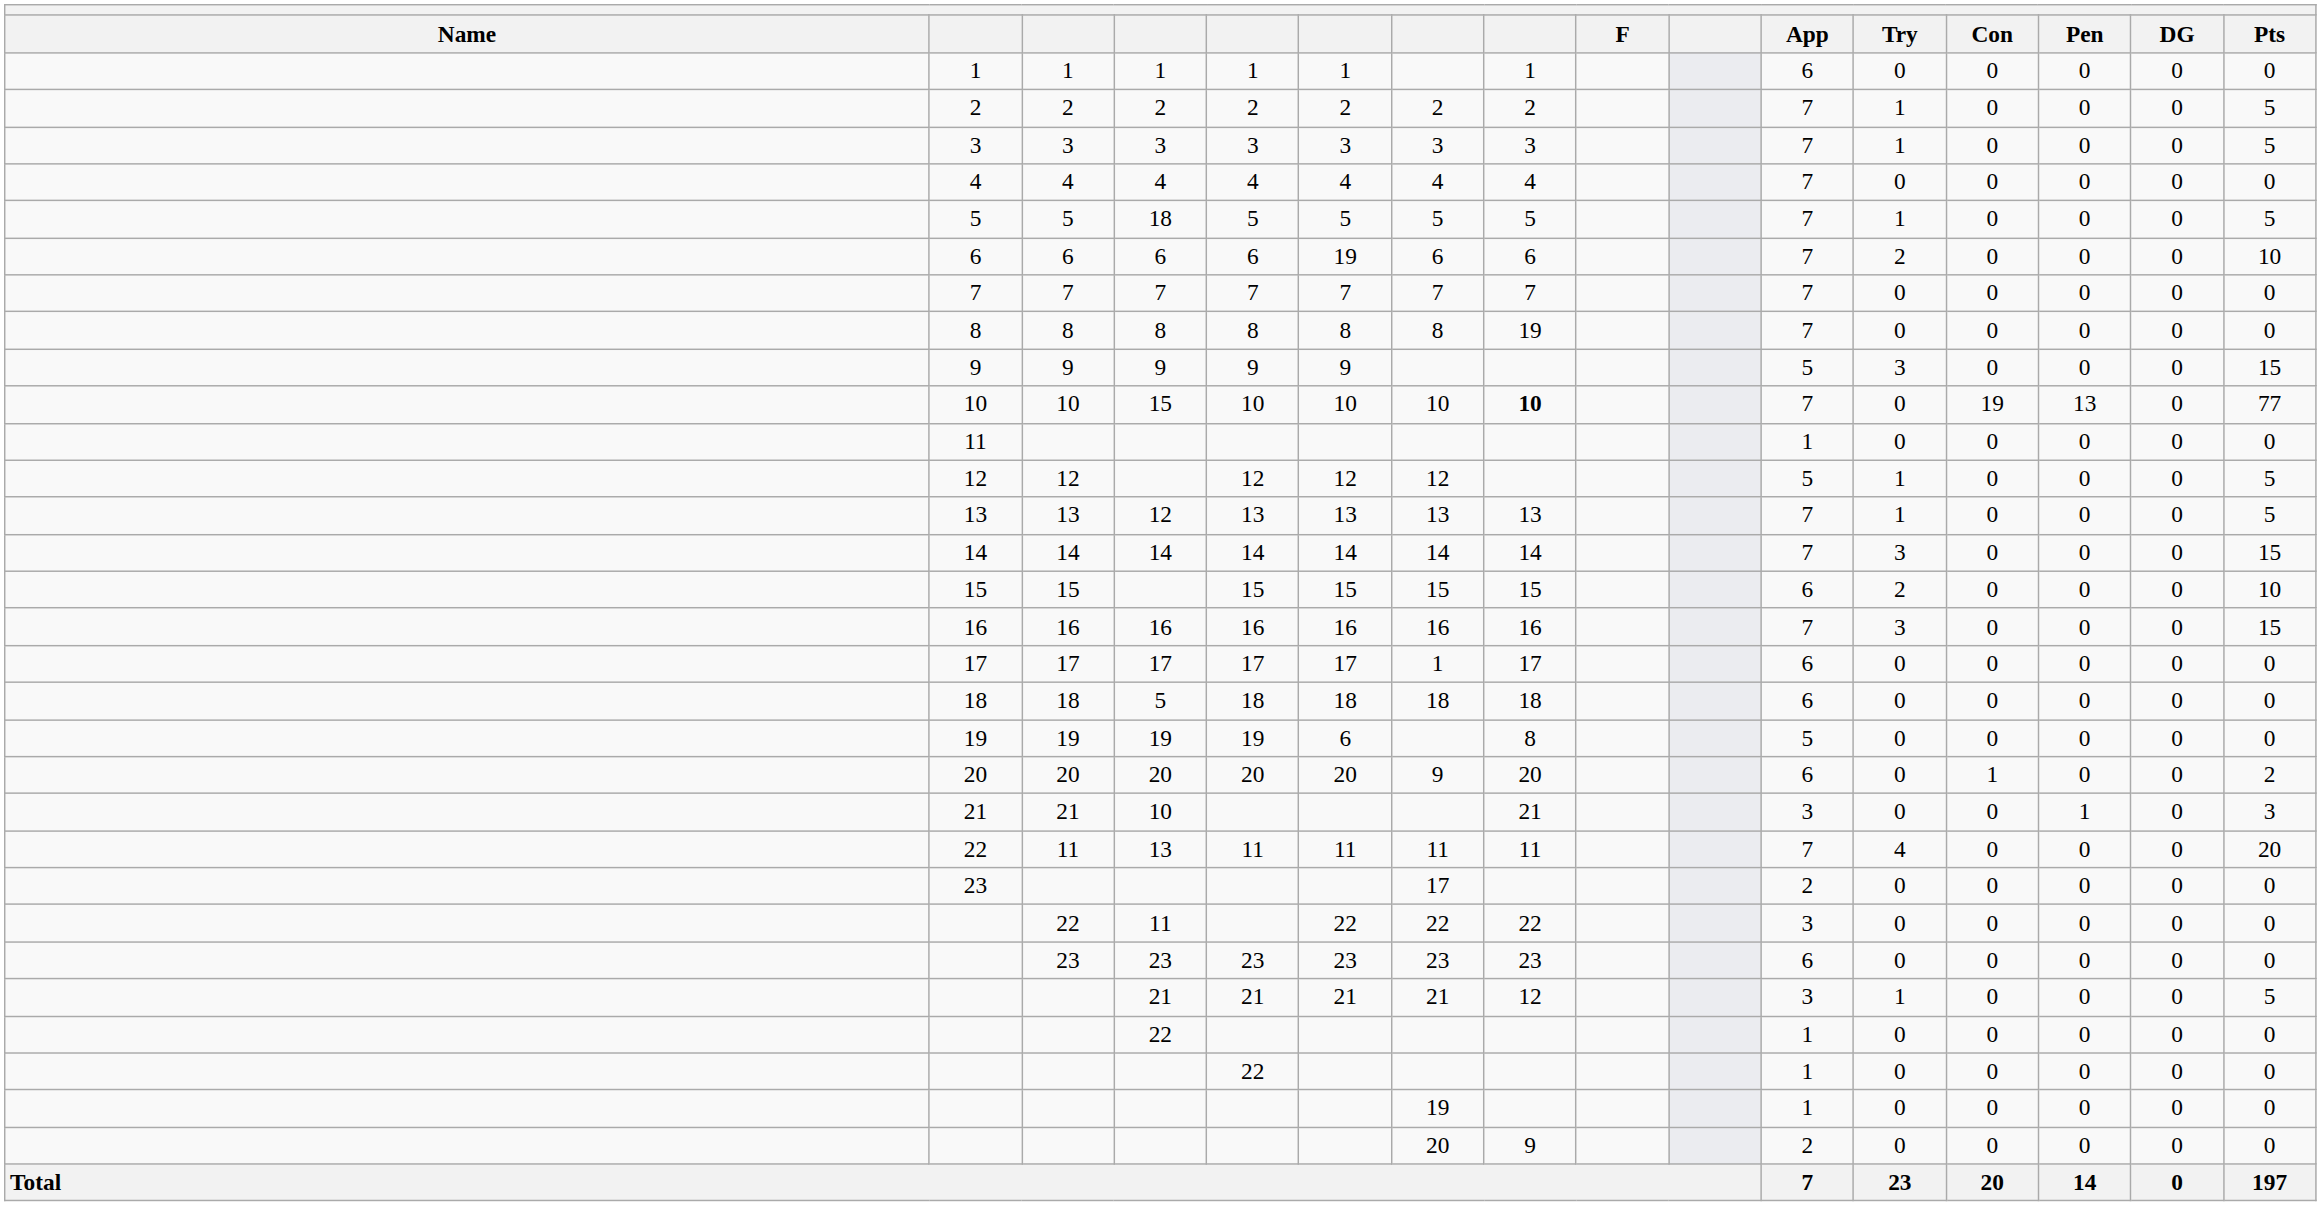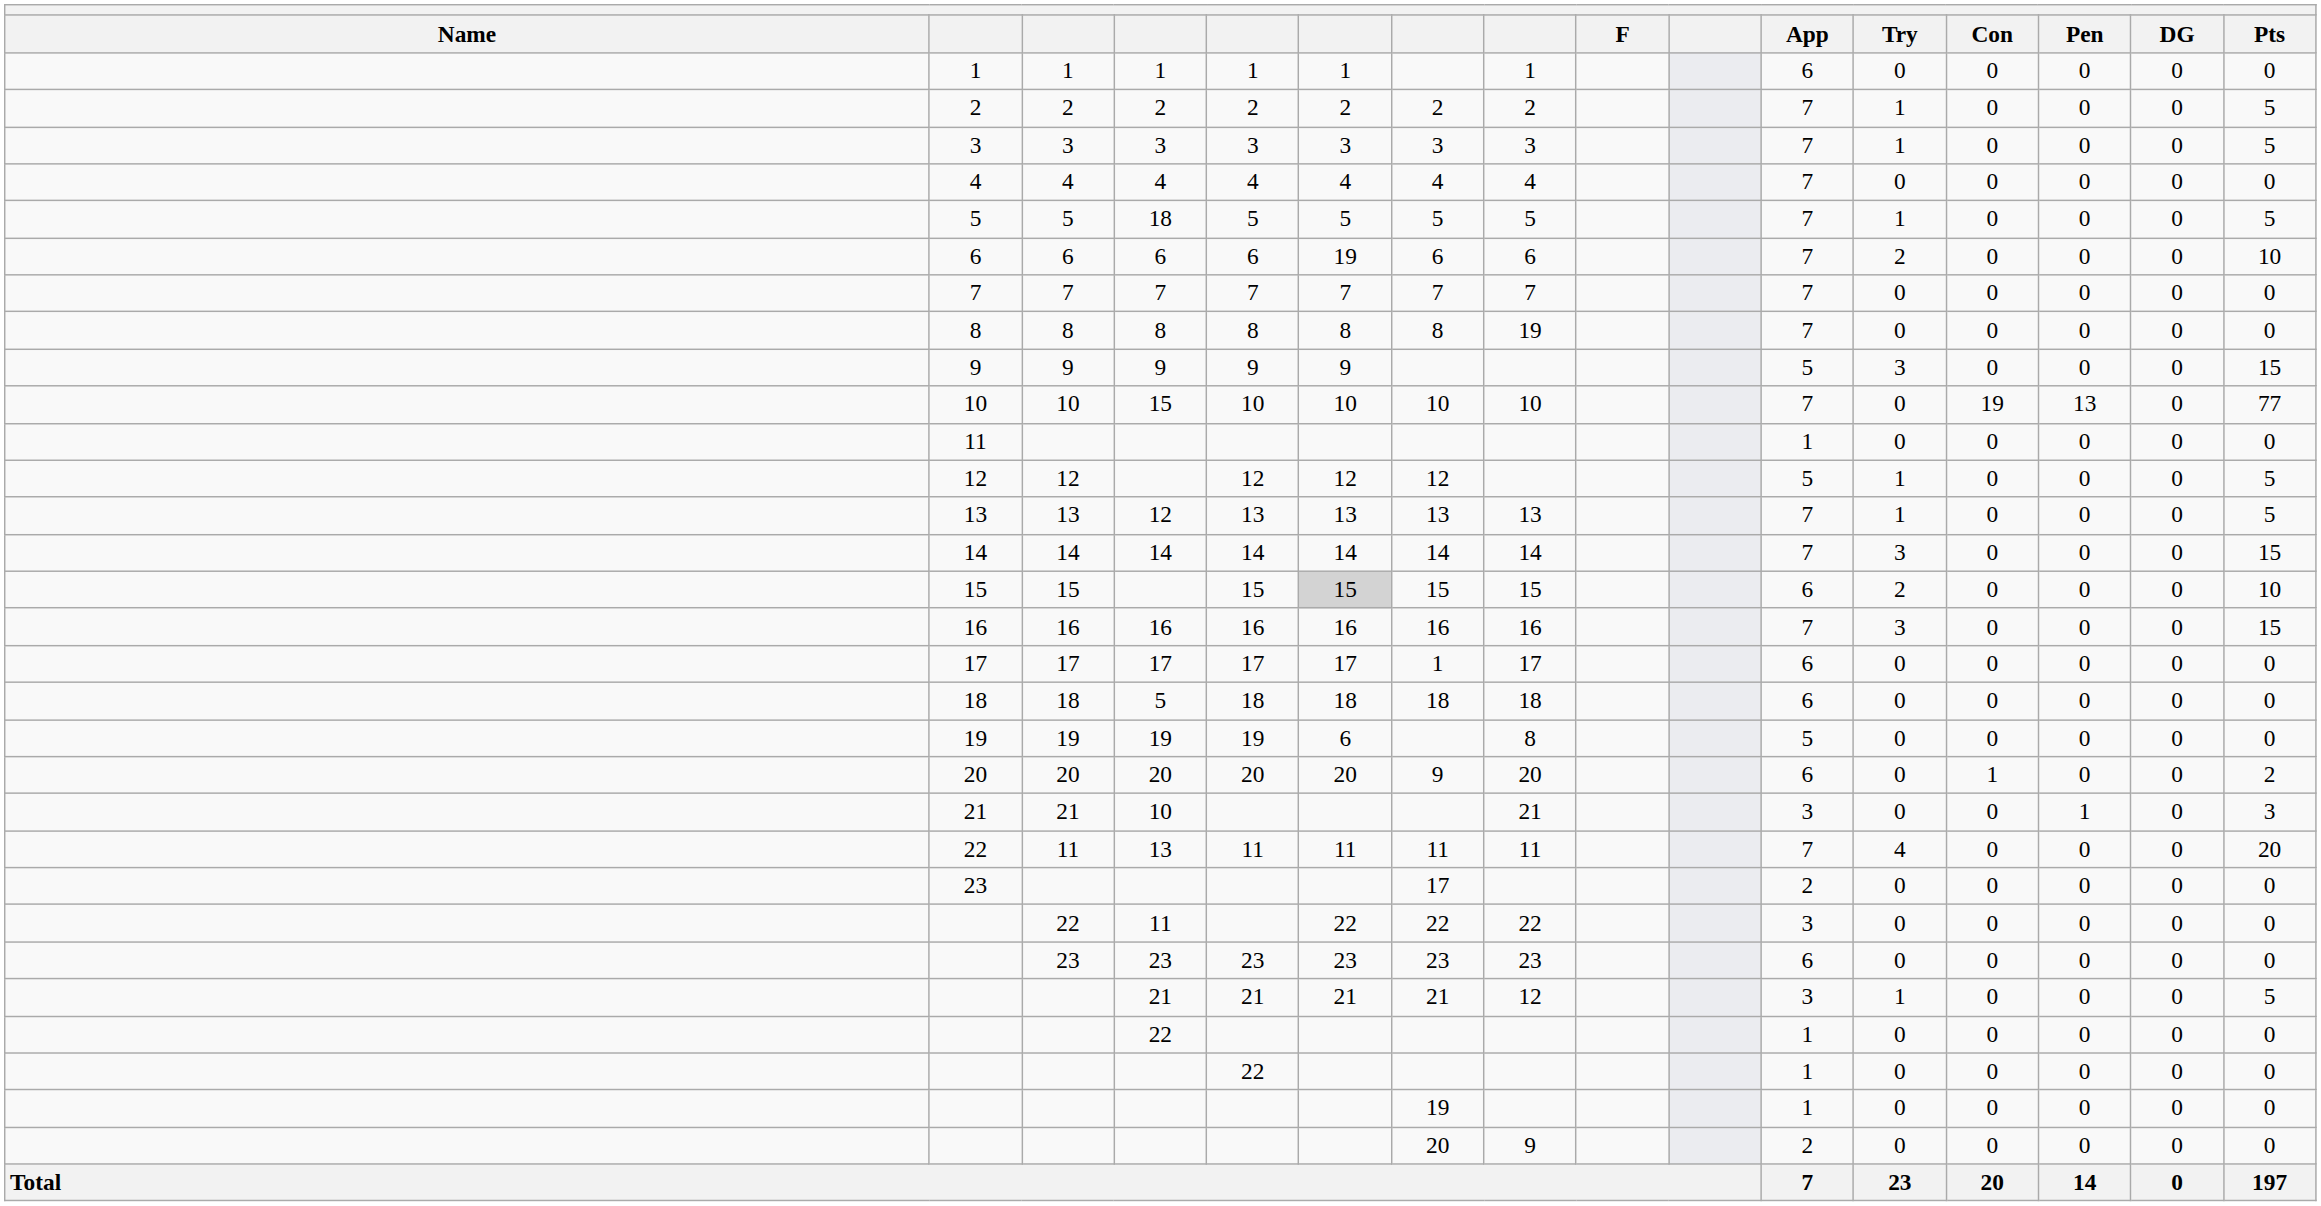(1530, 404) bold -> (1530, 404) normal
(1345, 589) no background -> (1345, 589) lightgrey background
